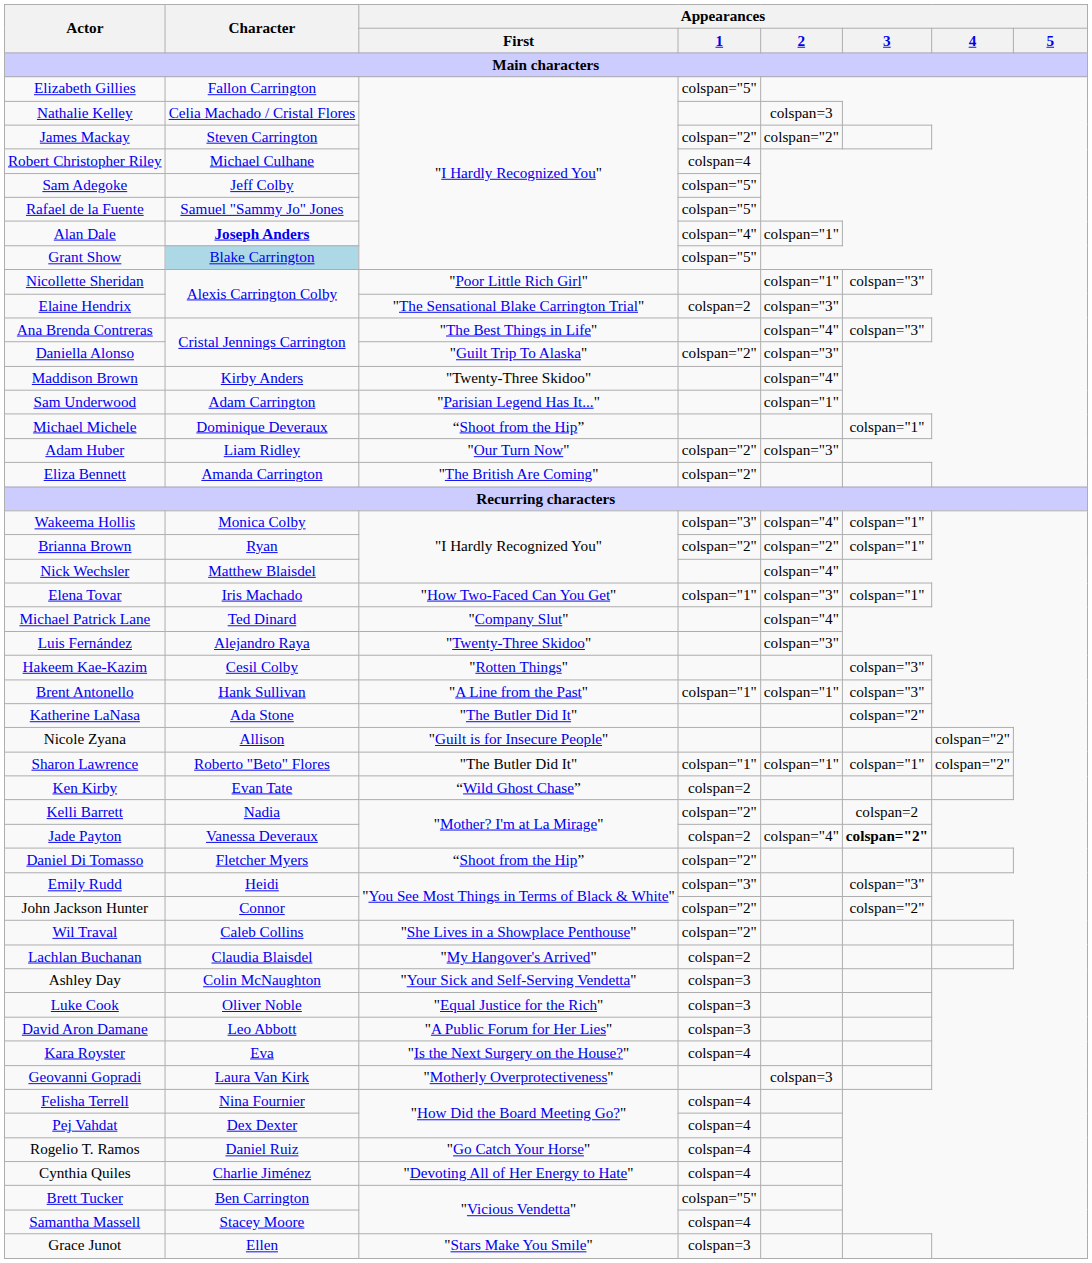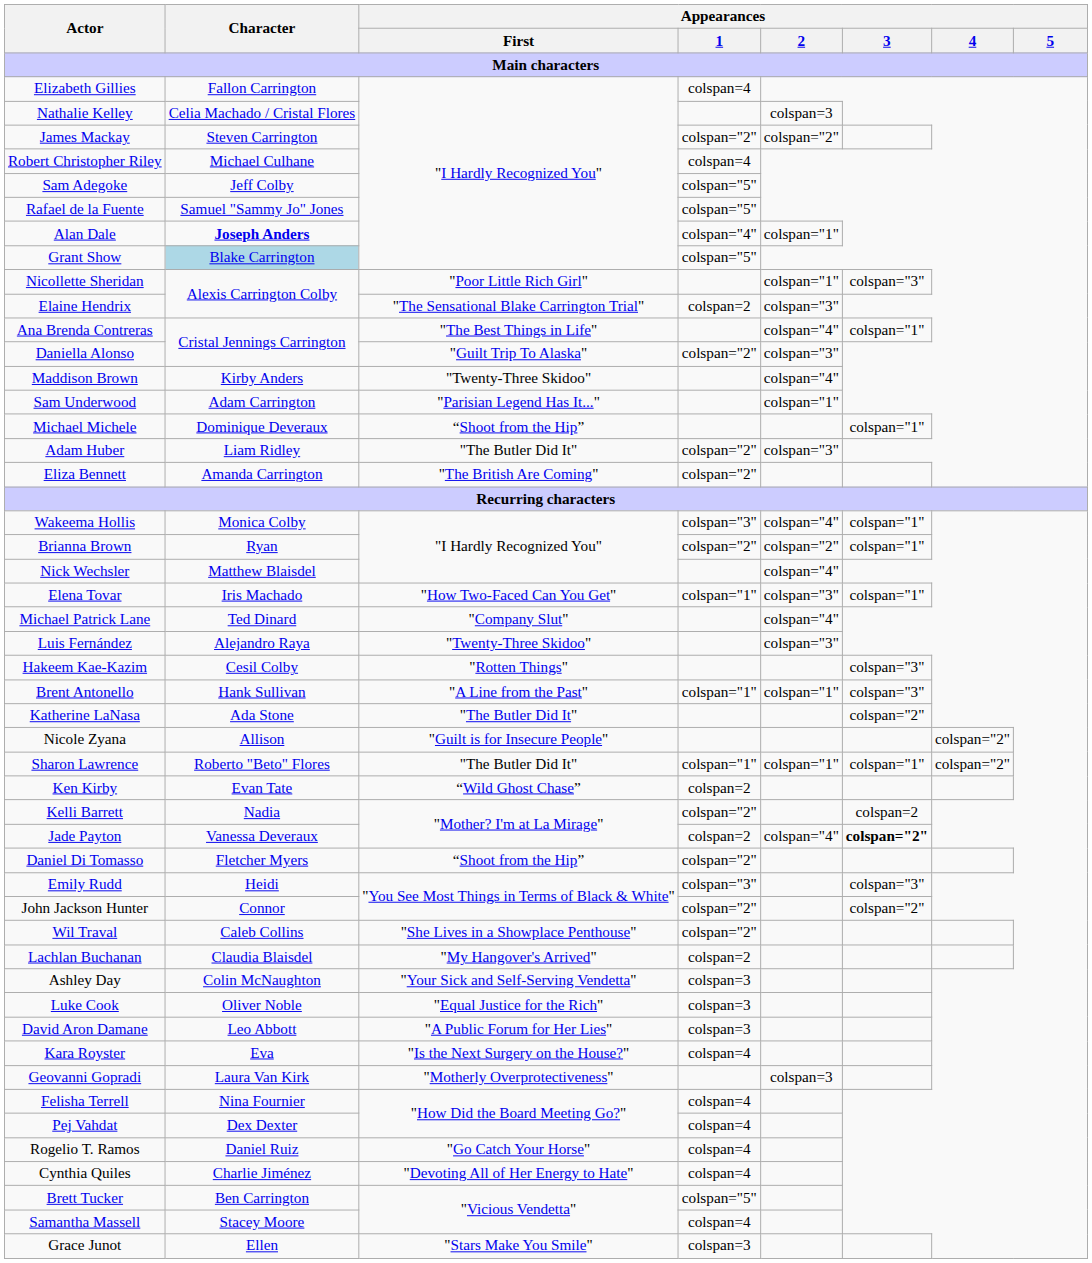(719, 88) colspan="5" -> (719, 88) colspan=4
(887, 329) colspan="3" -> (887, 329) colspan="1"
(519, 450) "Our Turn Now" -> (519, 450) "The Butler Did It"
